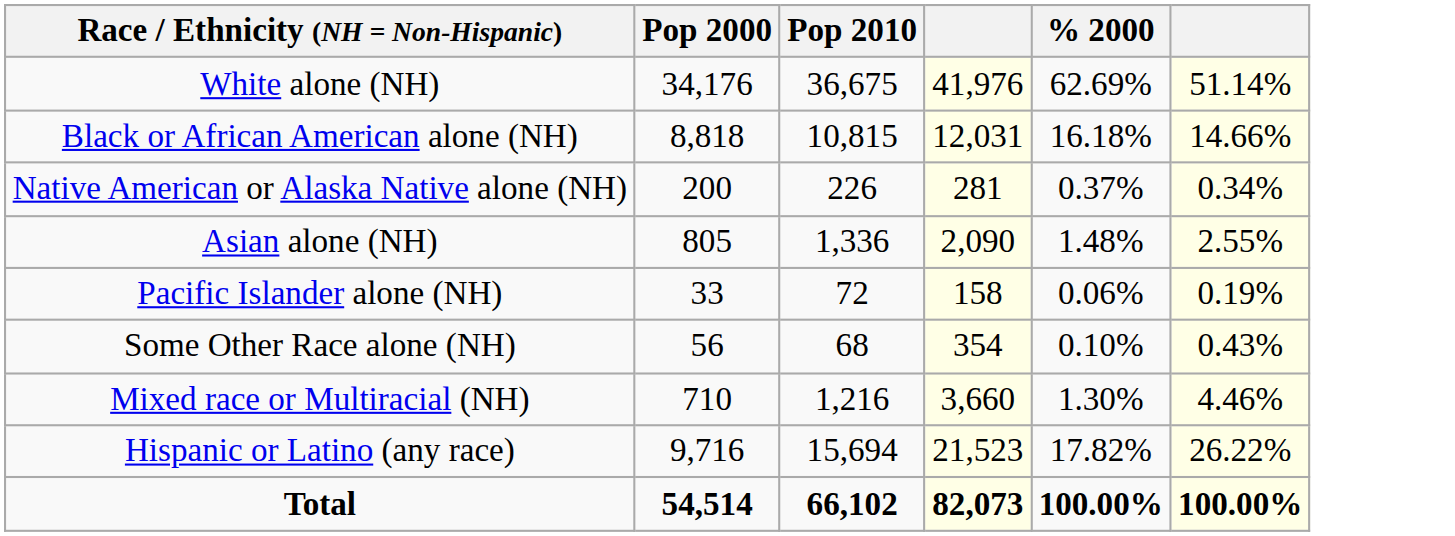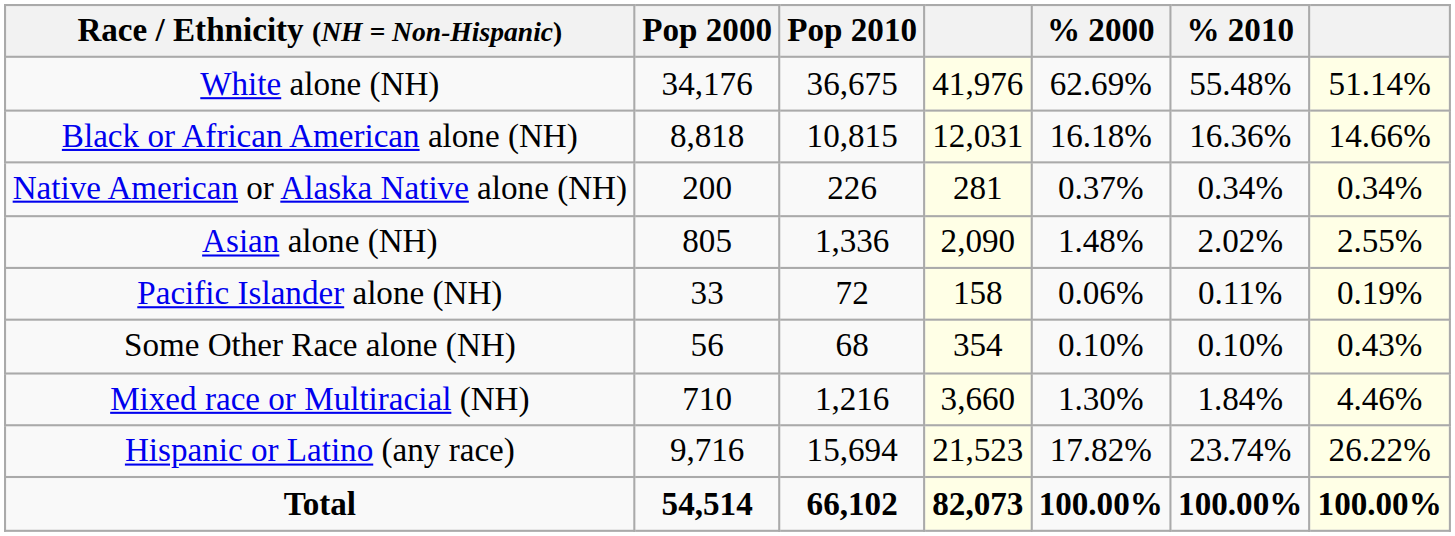+ column: (1240, 30)
